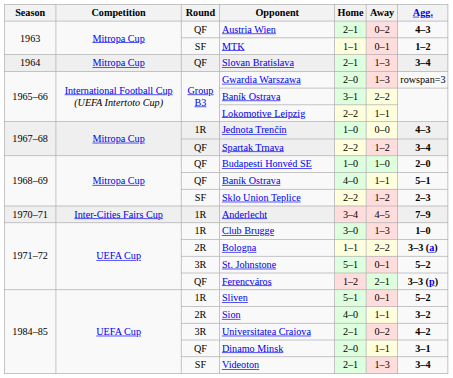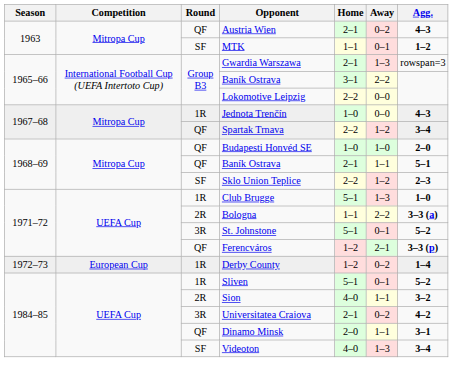- row: (30, 63)
(351, 80) 2–0 -> (351, 63) 2–1
(382, 113) 1–1 -> (382, 97) 0–0
(351, 181) 4–0 -> (351, 164) 2–1
- row: (30, 214)
(351, 231) 3–0 -> (351, 197) 5–1
+ row: (30, 264)
(351, 365) 2–1 -> (351, 348) 4–0
